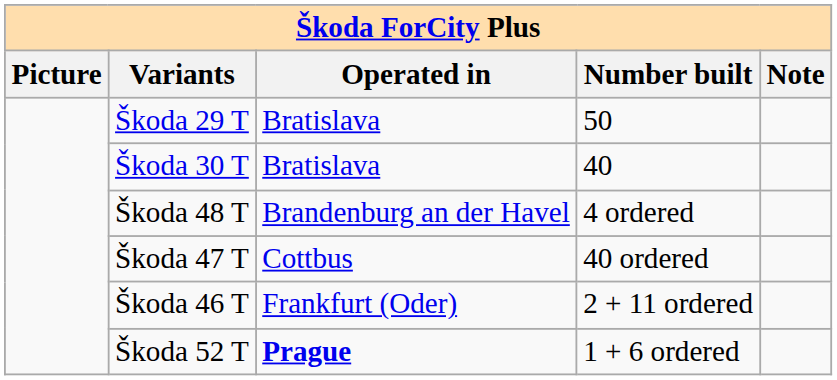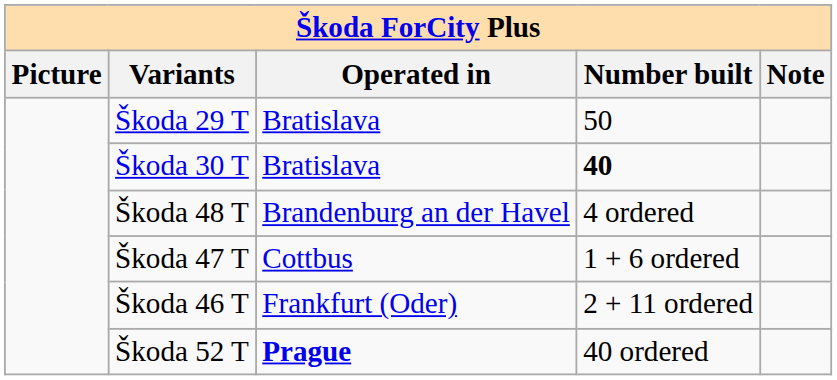(598, 166) normal -> (598, 166) bold
(646, 258) 40 ordered -> (661, 258) 1 + 6 ordered
(661, 350) 1 + 6 ordered -> (646, 350) 40 ordered
